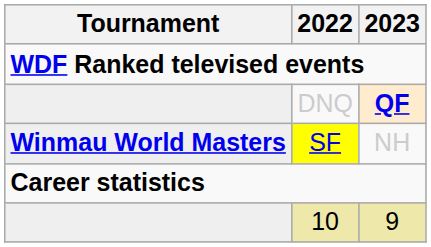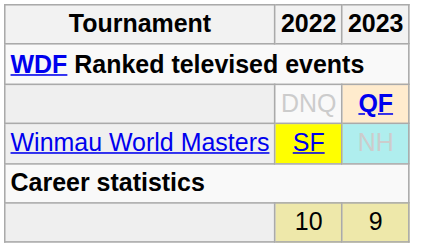(148, 143) bold -> (140, 143) normal
(392, 143) no background -> (376, 143) paleturquoise background
